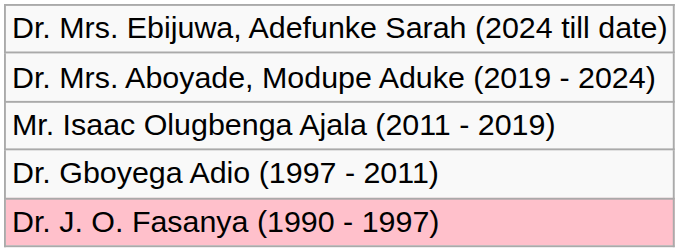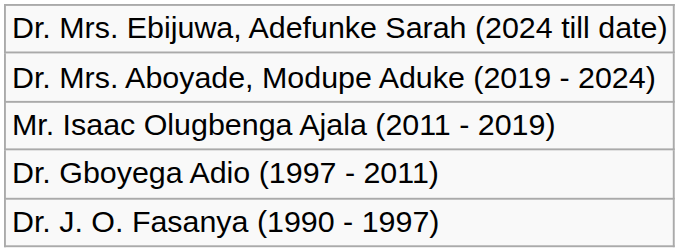(226, 221) pink background -> (226, 221) no background
